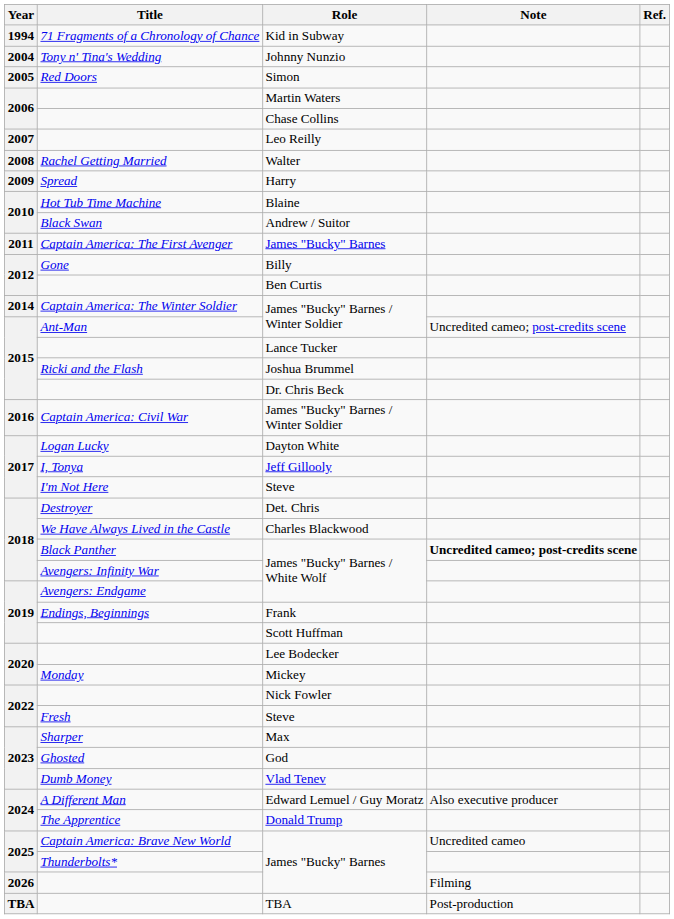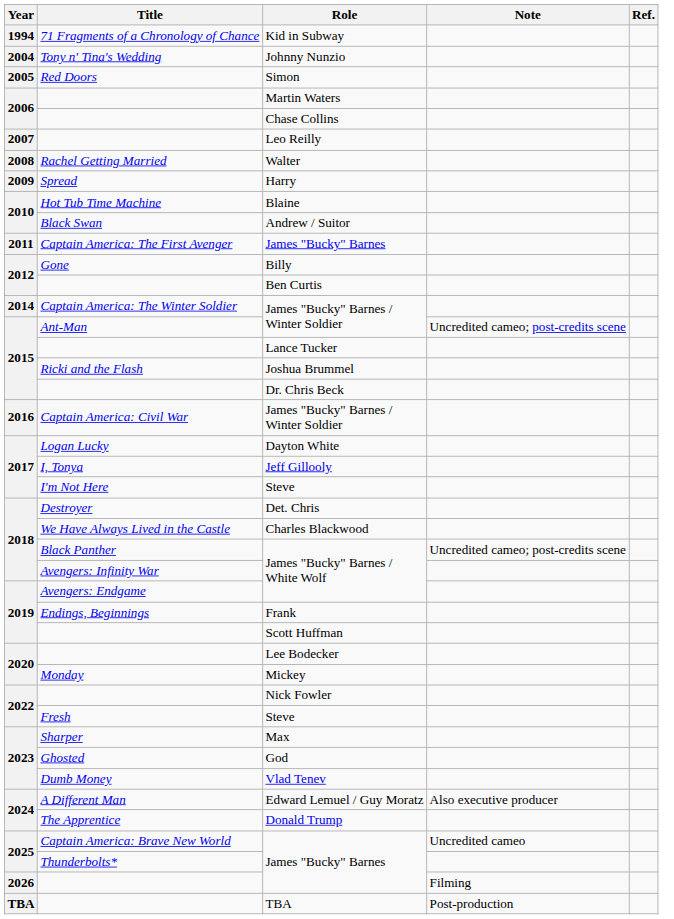(533, 549) bold -> (528, 549) normal
